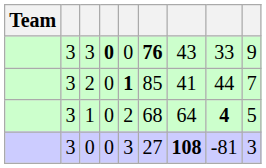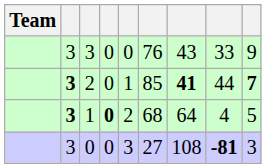(109, 52) bold -> (109, 52) normal
(152, 52) bold -> (152, 52) normal
(71, 83) normal -> (71, 83) bold
(128, 83) bold -> (128, 83) normal
(187, 83) normal -> (187, 83) bold
(252, 83) normal -> (252, 83) bold
(71, 115) normal -> (71, 115) bold
(109, 115) normal -> (109, 115) bold
(224, 115) bold -> (224, 115) normal
(187, 147) bold -> (187, 147) normal
(224, 147) normal -> (224, 147) bold
